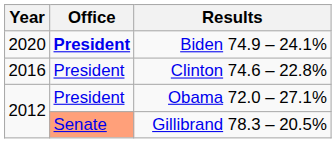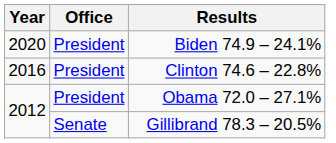(92, 44) bold -> (89, 44) normal
(80, 124) lightsalmon background -> (80, 124) no background
